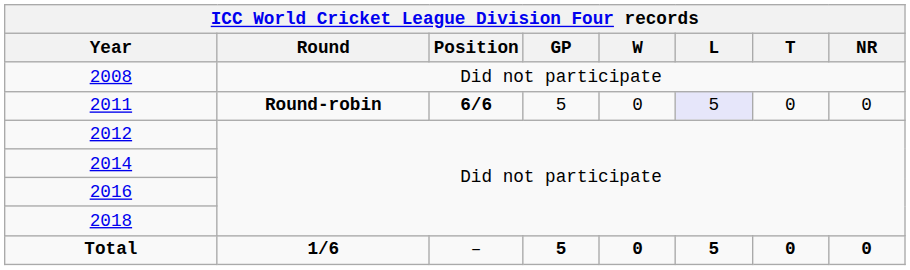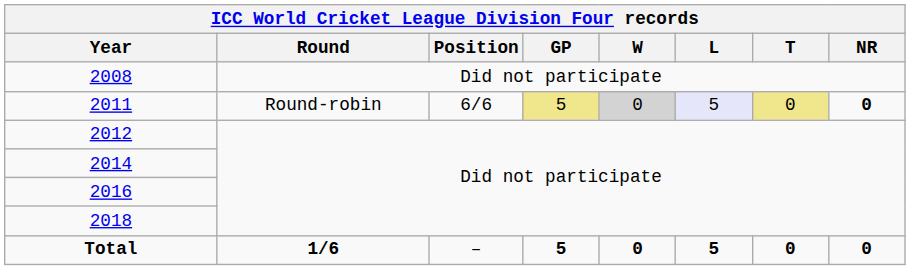(323, 106) bold -> (323, 106) normal
(476, 106) bold -> (476, 106) normal
(561, 106) no background -> (561, 106) khaki background
(637, 106) no background -> (637, 106) lightgrey background
(790, 106) no background -> (790, 106) khaki background
(867, 106) normal -> (867, 106) bold
